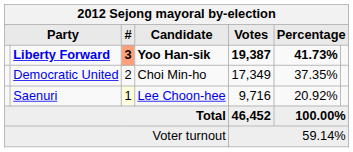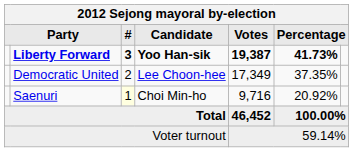(128, 55) lightsalmon background -> (128, 55) no background
(172, 75) Choi Min-ho -> (182, 75) Lee Choon-hee
(182, 95) Lee Choon-hee -> (172, 95) Choi Min-ho
